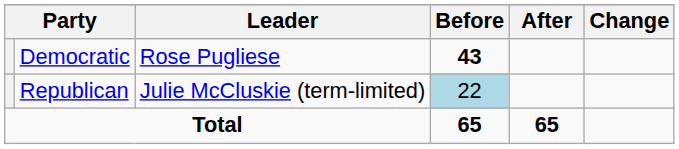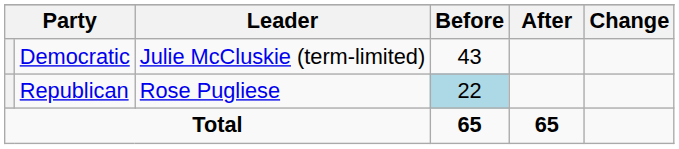(210, 56) Rose Pugliese -> (282, 56) Julie McCluskie (term-limited)
(470, 56) bold -> (470, 56) normal
(282, 90) Julie McCluskie (term-limited) -> (210, 90) Rose Pugliese
